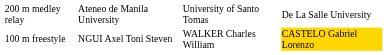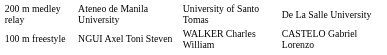(319, 39) gold background -> (319, 39) no background
